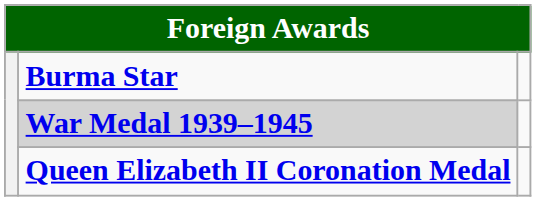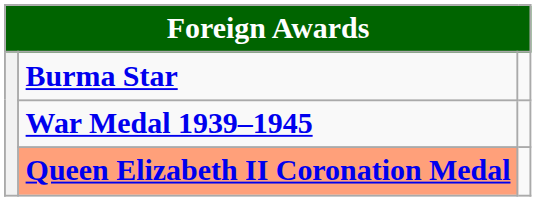(169, 123) lightgrey background -> (169, 123) no background
(268, 170) no background -> (268, 170) lightsalmon background
